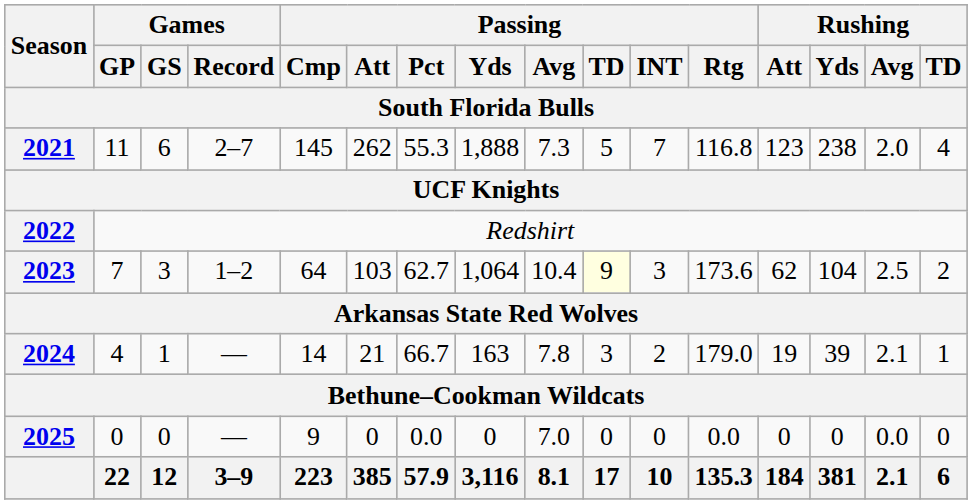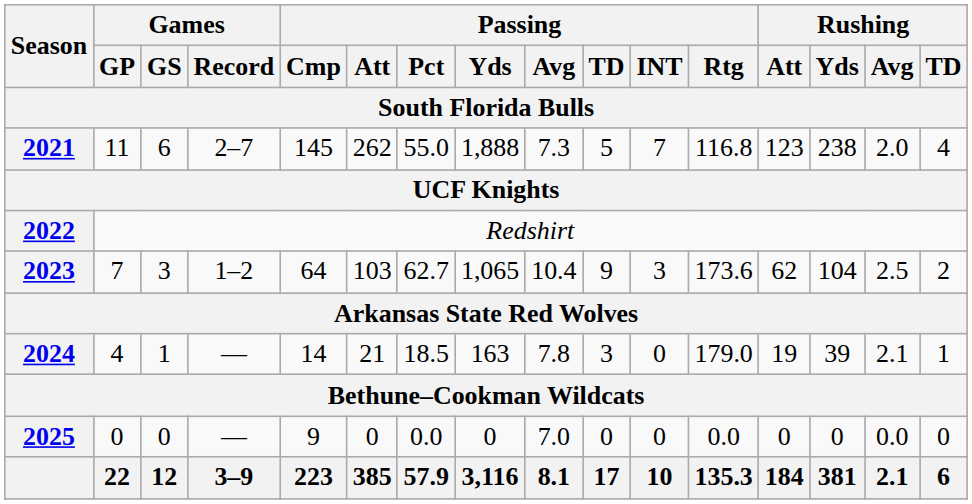(426, 148) 55.3 -> (426, 148) 55.0
(490, 271) 1,064 -> (490, 271) 1,065
(606, 271) lightyellow background -> (606, 271) no background
(426, 353) 66.7 -> (426, 353) 18.5
(659, 353) 2 -> (659, 353) 0
